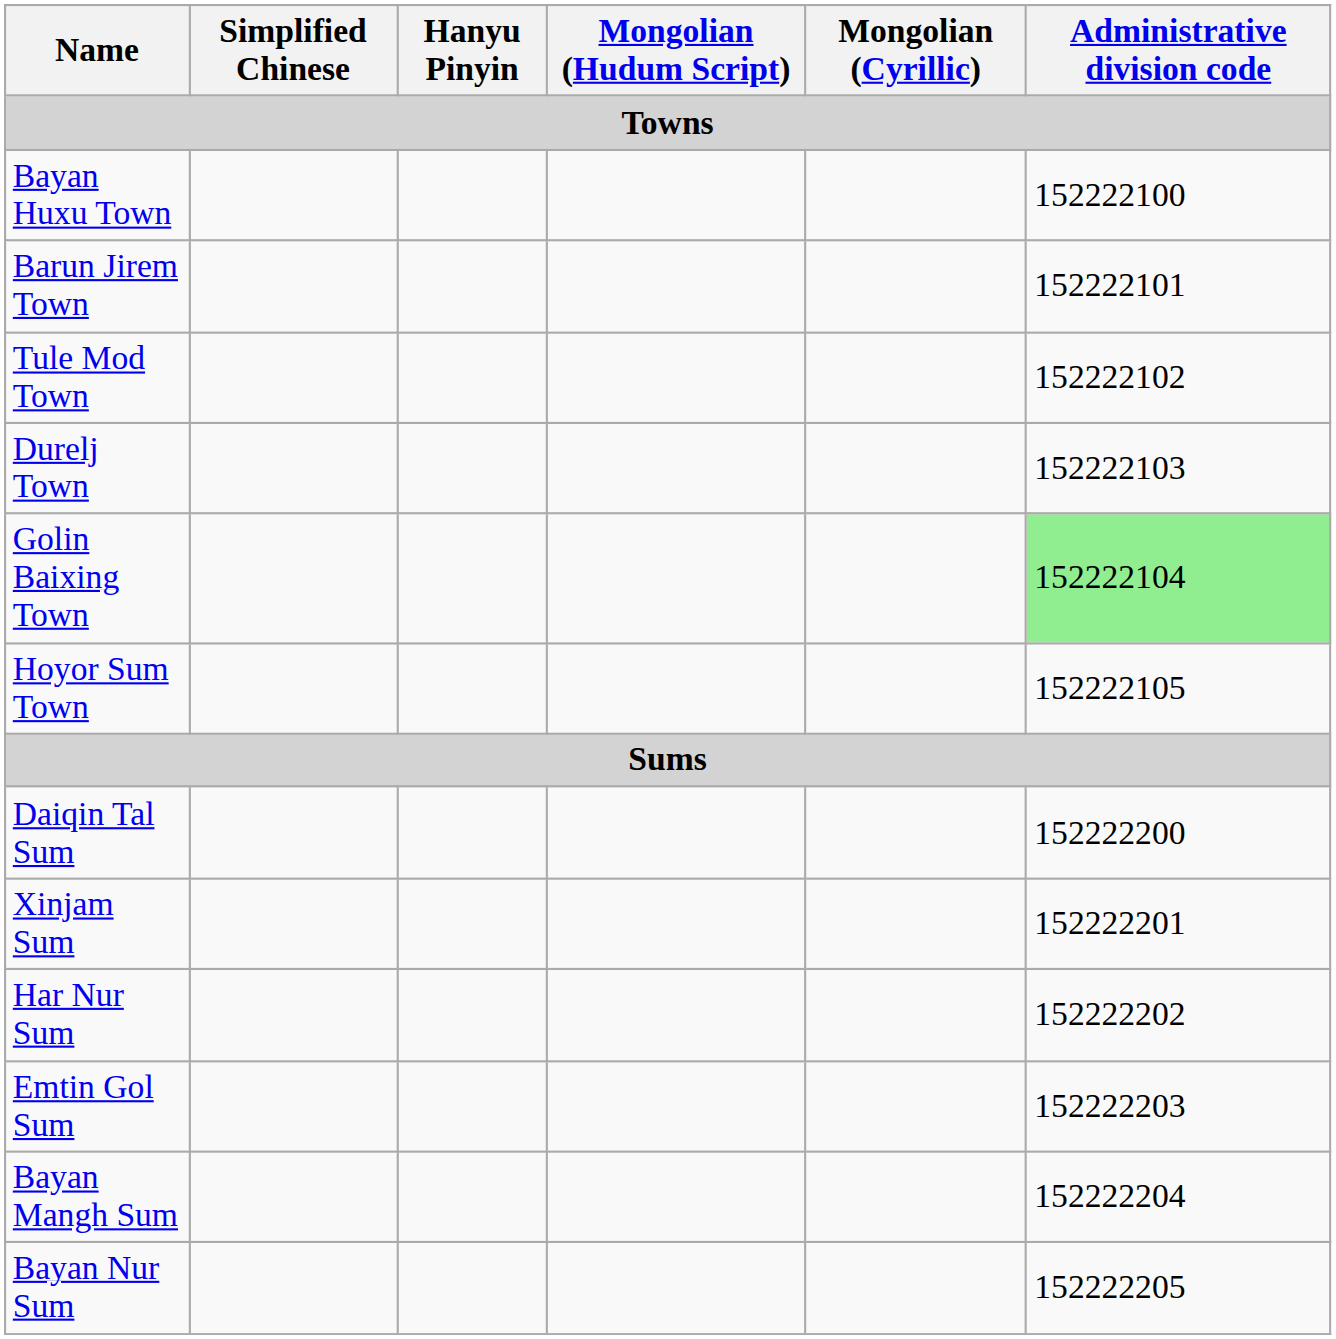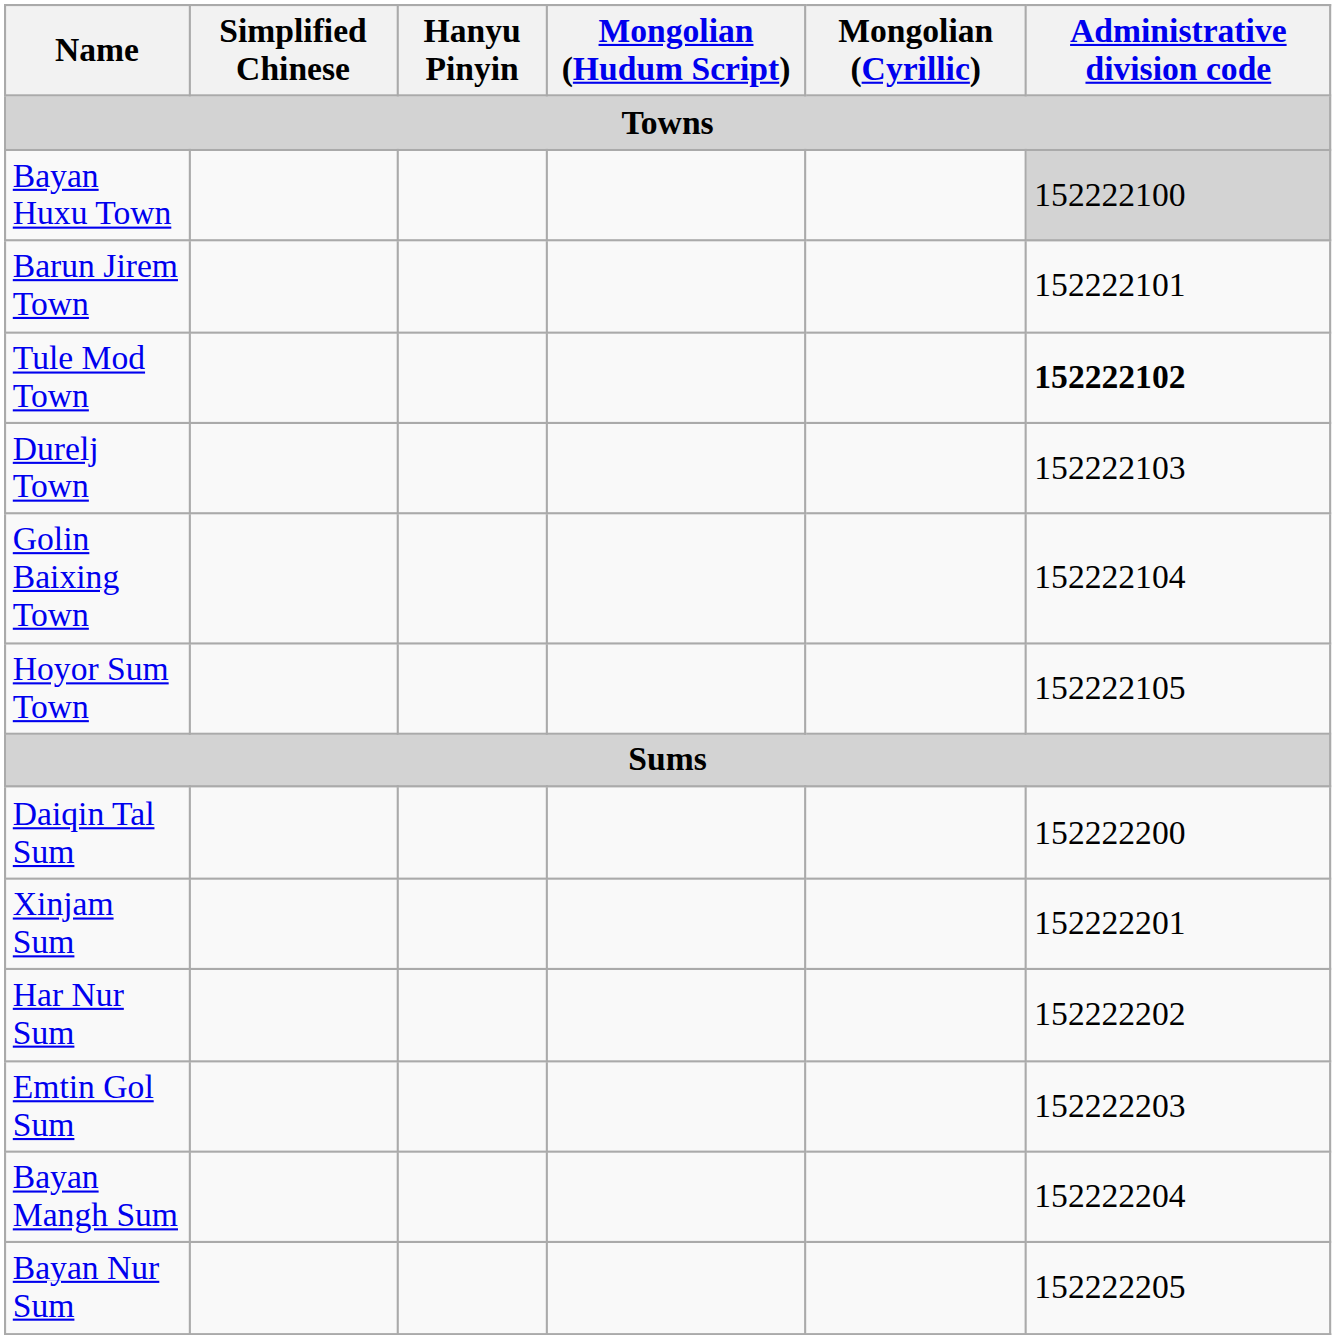(1110, 194) no background -> (1110, 194) lightgrey background
(1110, 376) normal -> (1110, 376) bold
(1110, 577) lightgreen background -> (1110, 577) no background
